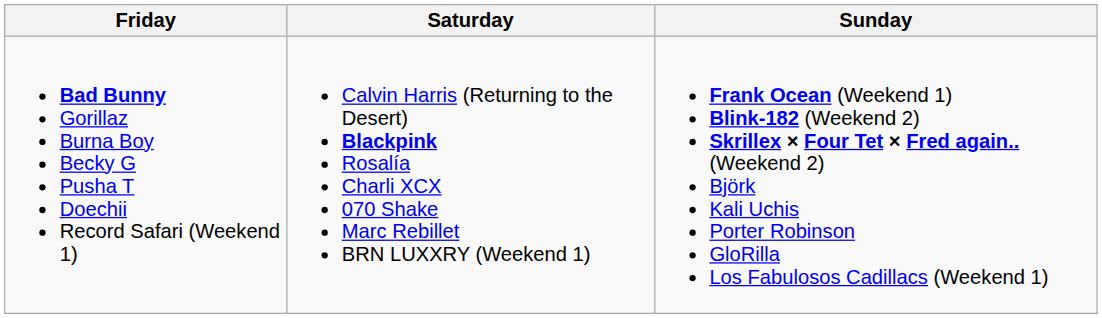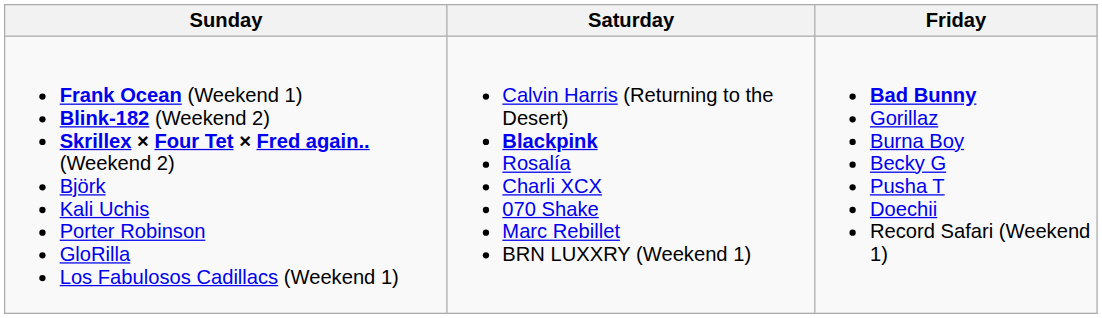columns swapped: (146, 20) <-> (876, 20)
